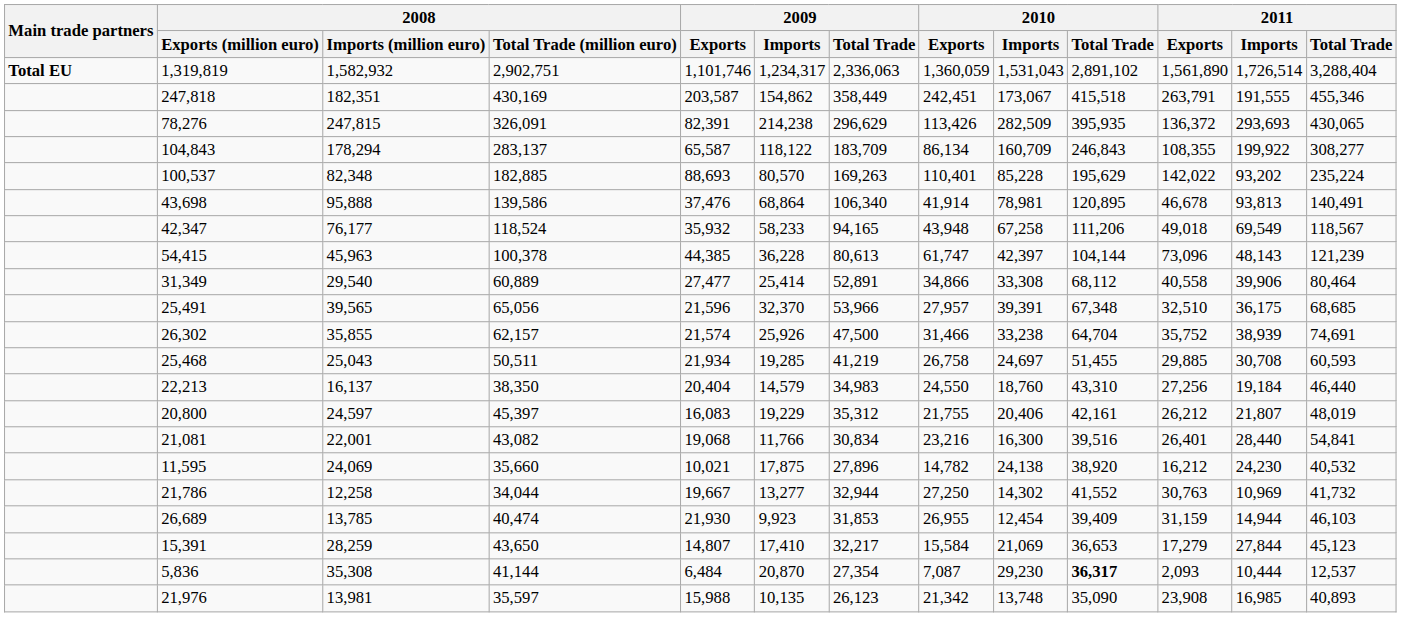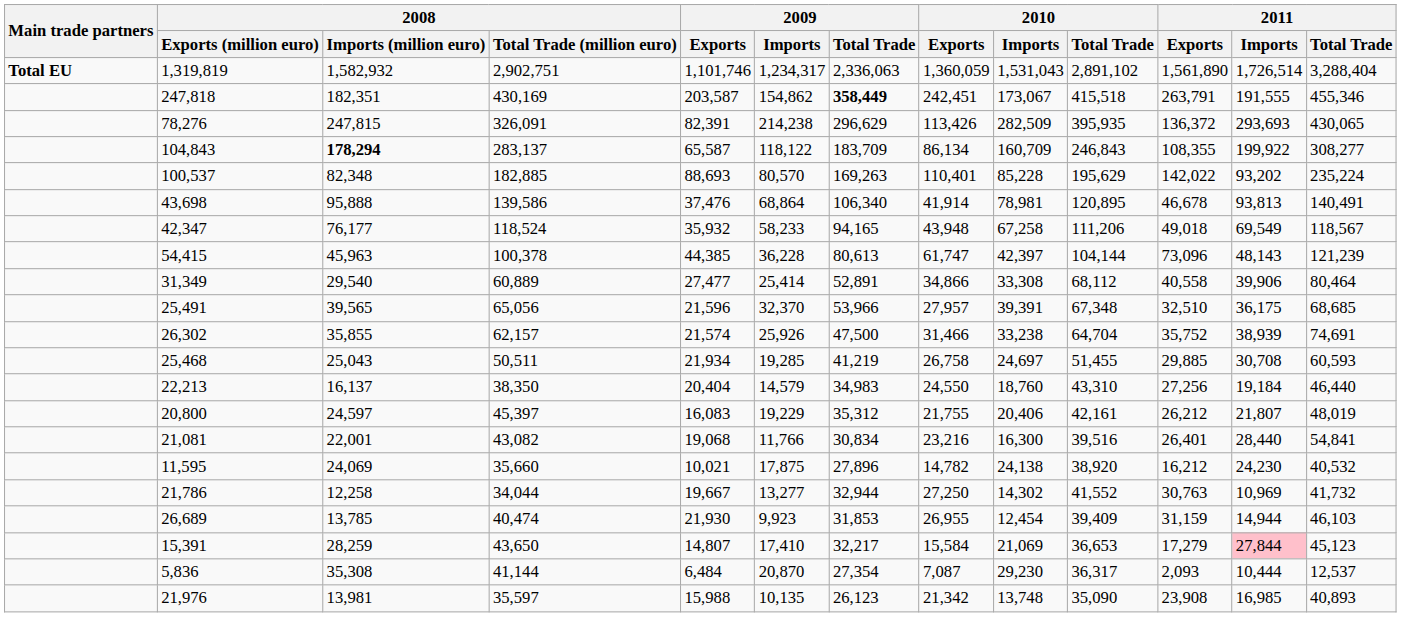(860, 96) normal -> (860, 96) bold
(354, 149) normal -> (354, 149) bold
(1259, 545) no background -> (1259, 545) pink background
(1094, 571) bold -> (1094, 571) normal
